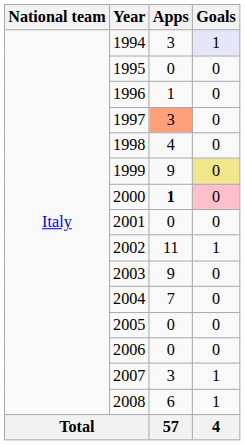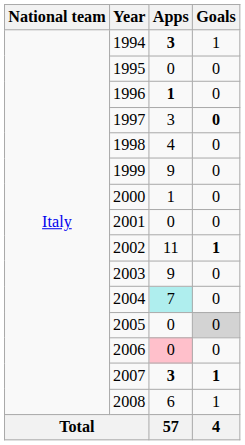(171, 42) normal -> (171, 42) bold
(216, 42) lavender background -> (216, 42) no background
(171, 94) normal -> (171, 94) bold
(171, 119) lightsalmon background -> (171, 119) no background
(216, 119) normal -> (216, 119) bold
(216, 171) khaki background -> (216, 171) no background
(171, 196) bold -> (171, 196) normal
(216, 196) pink background -> (216, 196) no background
(216, 247) normal -> (216, 247) bold
(171, 299) no background -> (171, 299) paleturquoise background
(216, 324) no background -> (216, 324) lightgrey background
(171, 350) no background -> (171, 350) pink background
(171, 376) normal -> (171, 376) bold
(216, 376) normal -> (216, 376) bold
